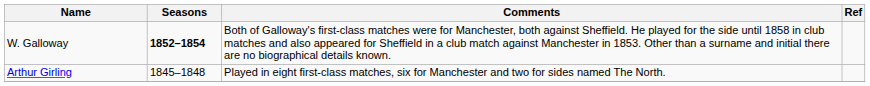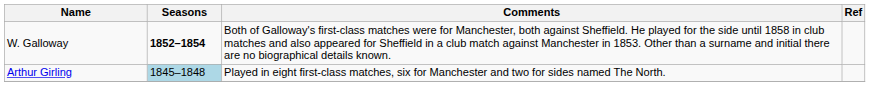(178, 73) no background -> (178, 73) lightblue background
